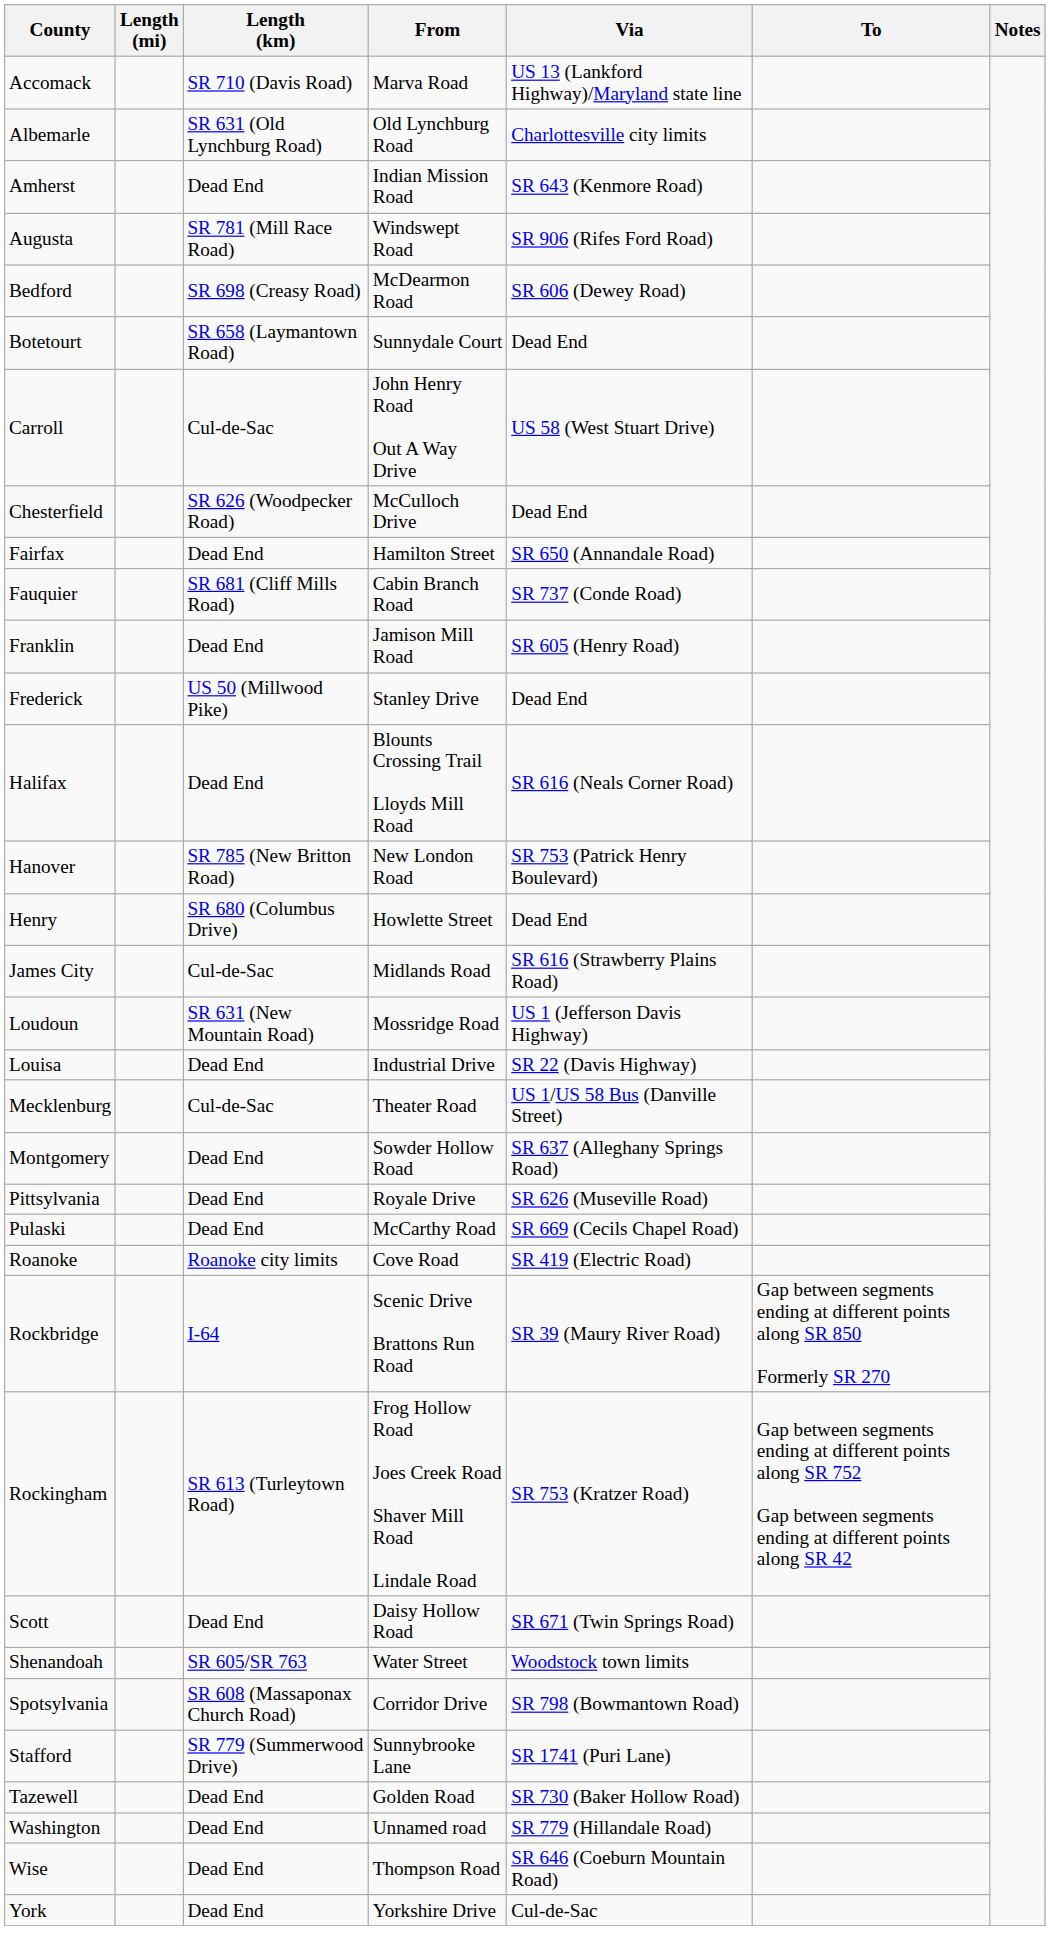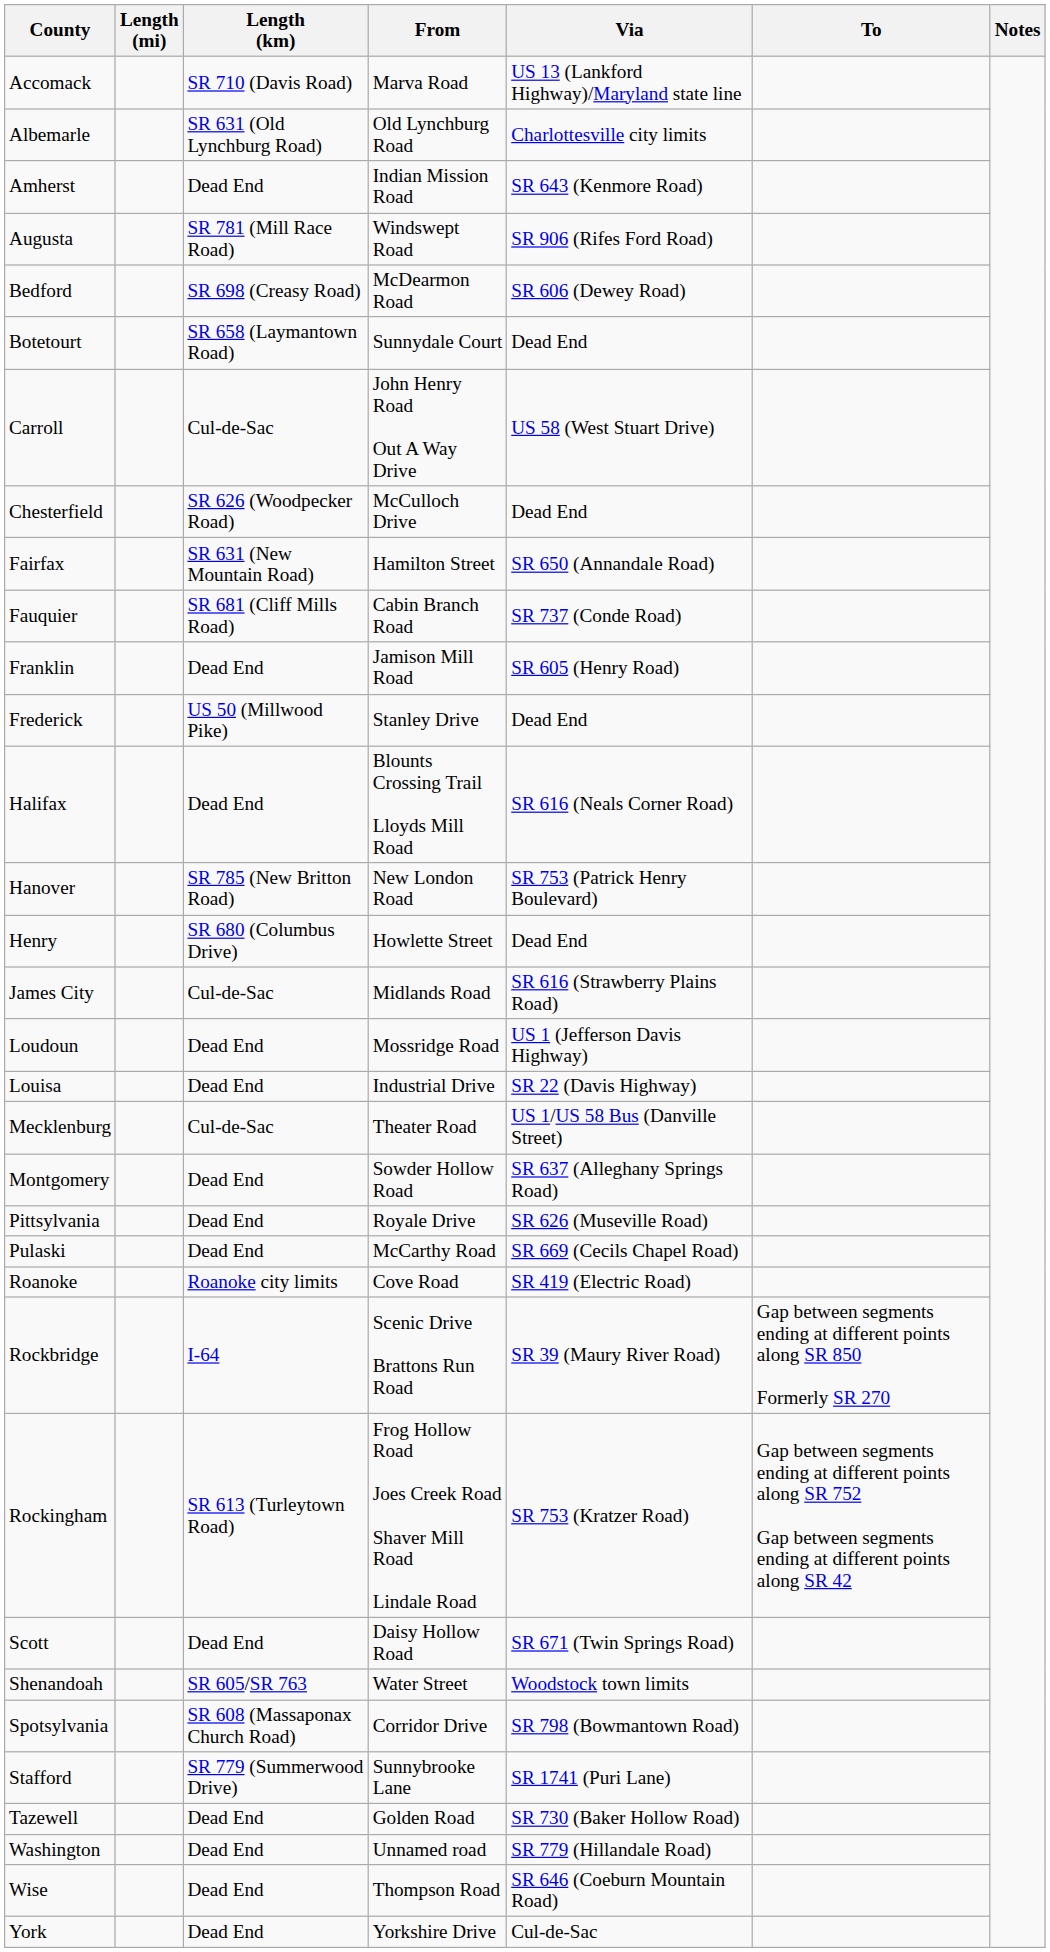(226, 552) Dead End -> (251, 563) SR 631 (New Mountain Road)
(251, 1023) SR 631 (New Mountain Road) -> (226, 1044) Dead End
